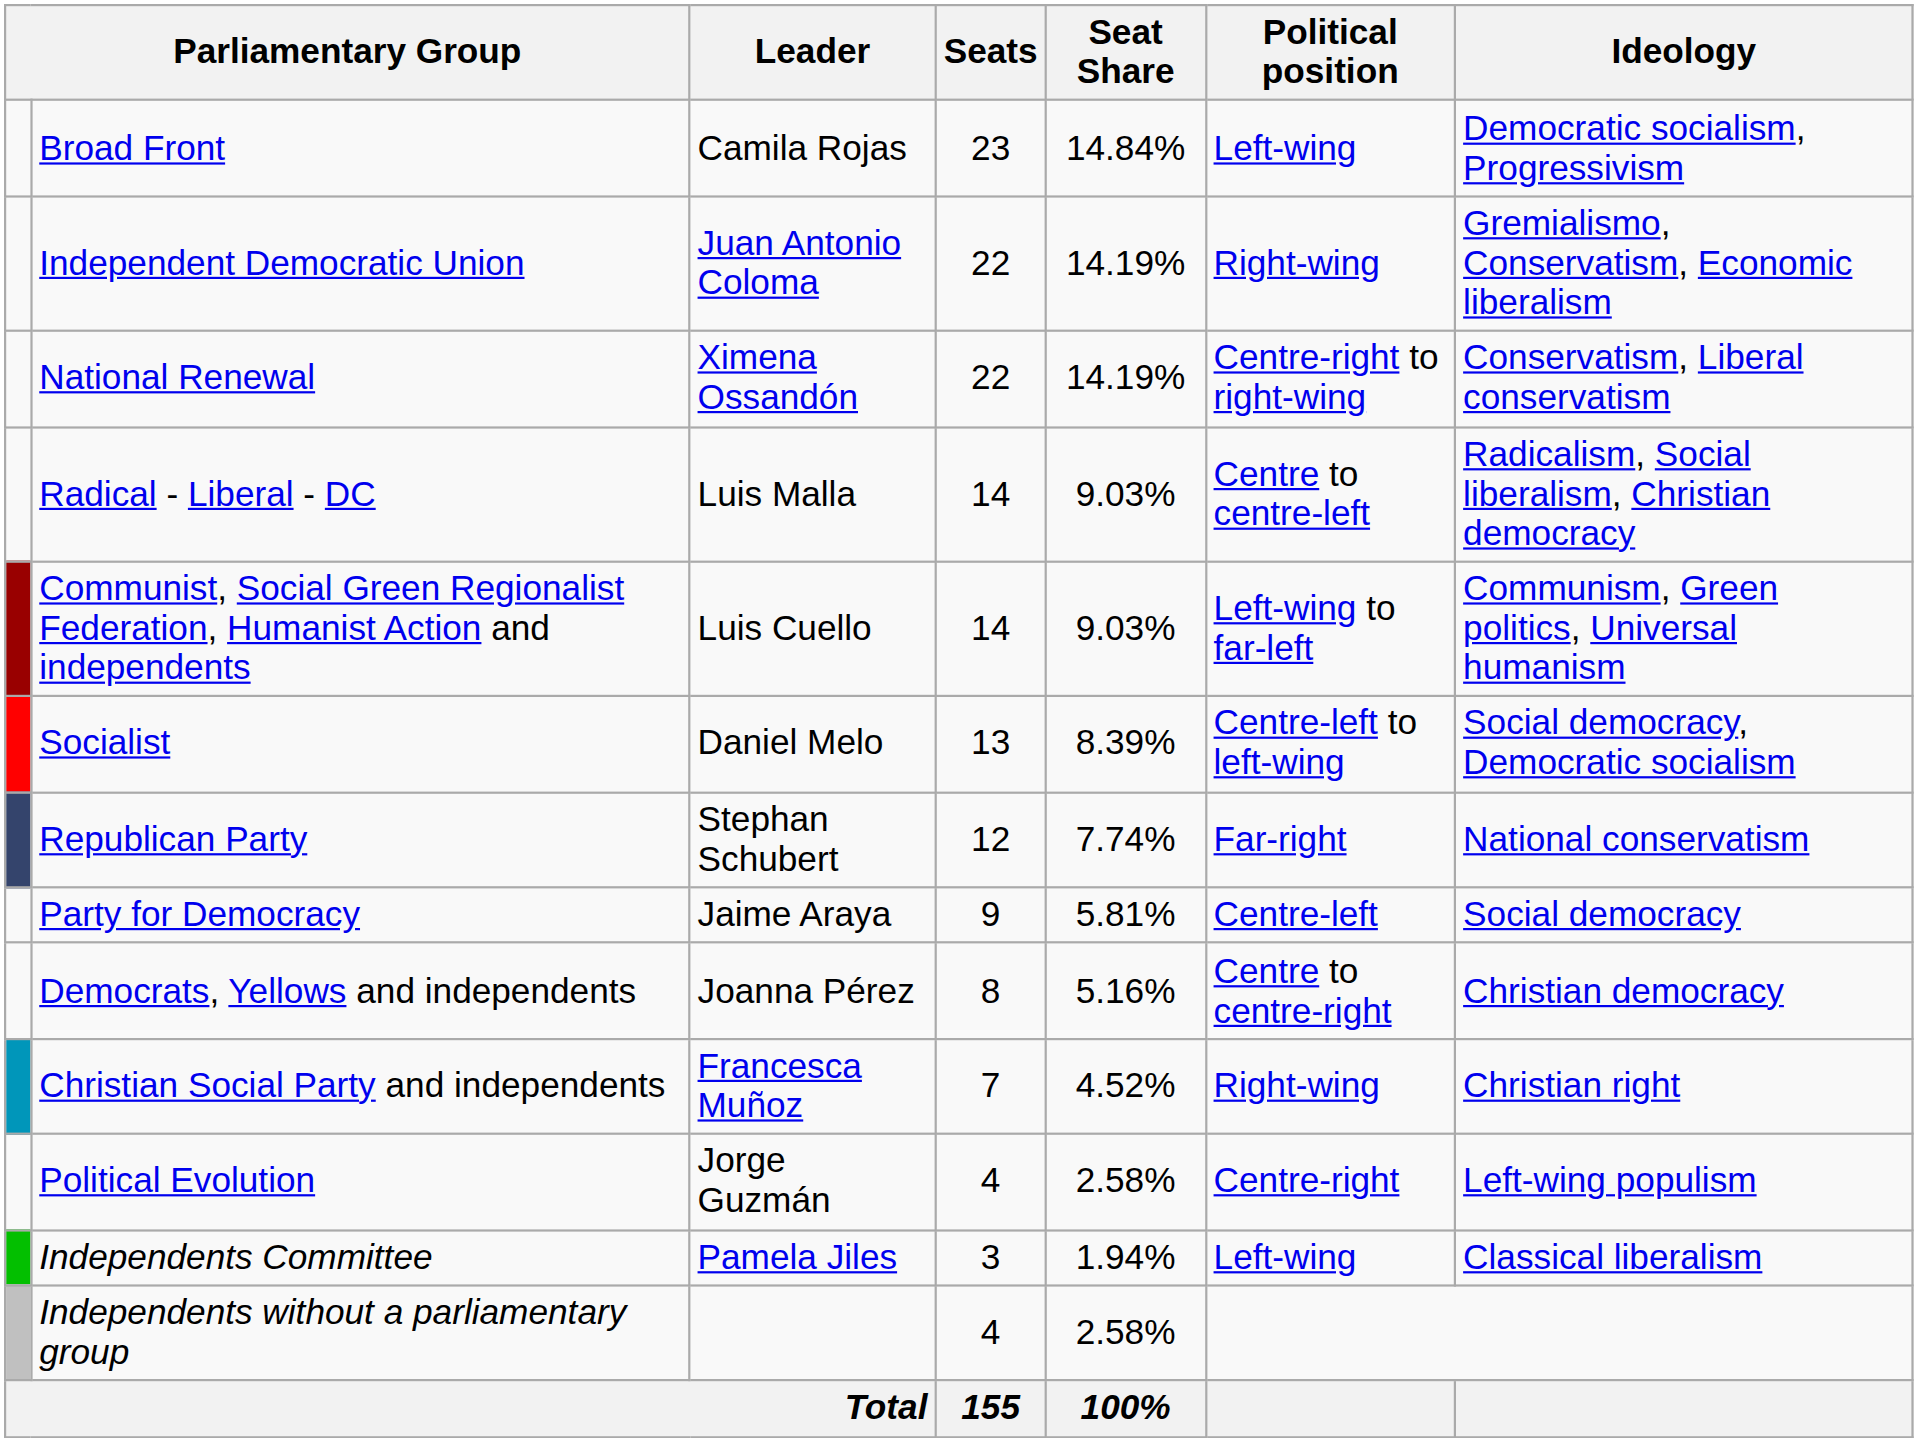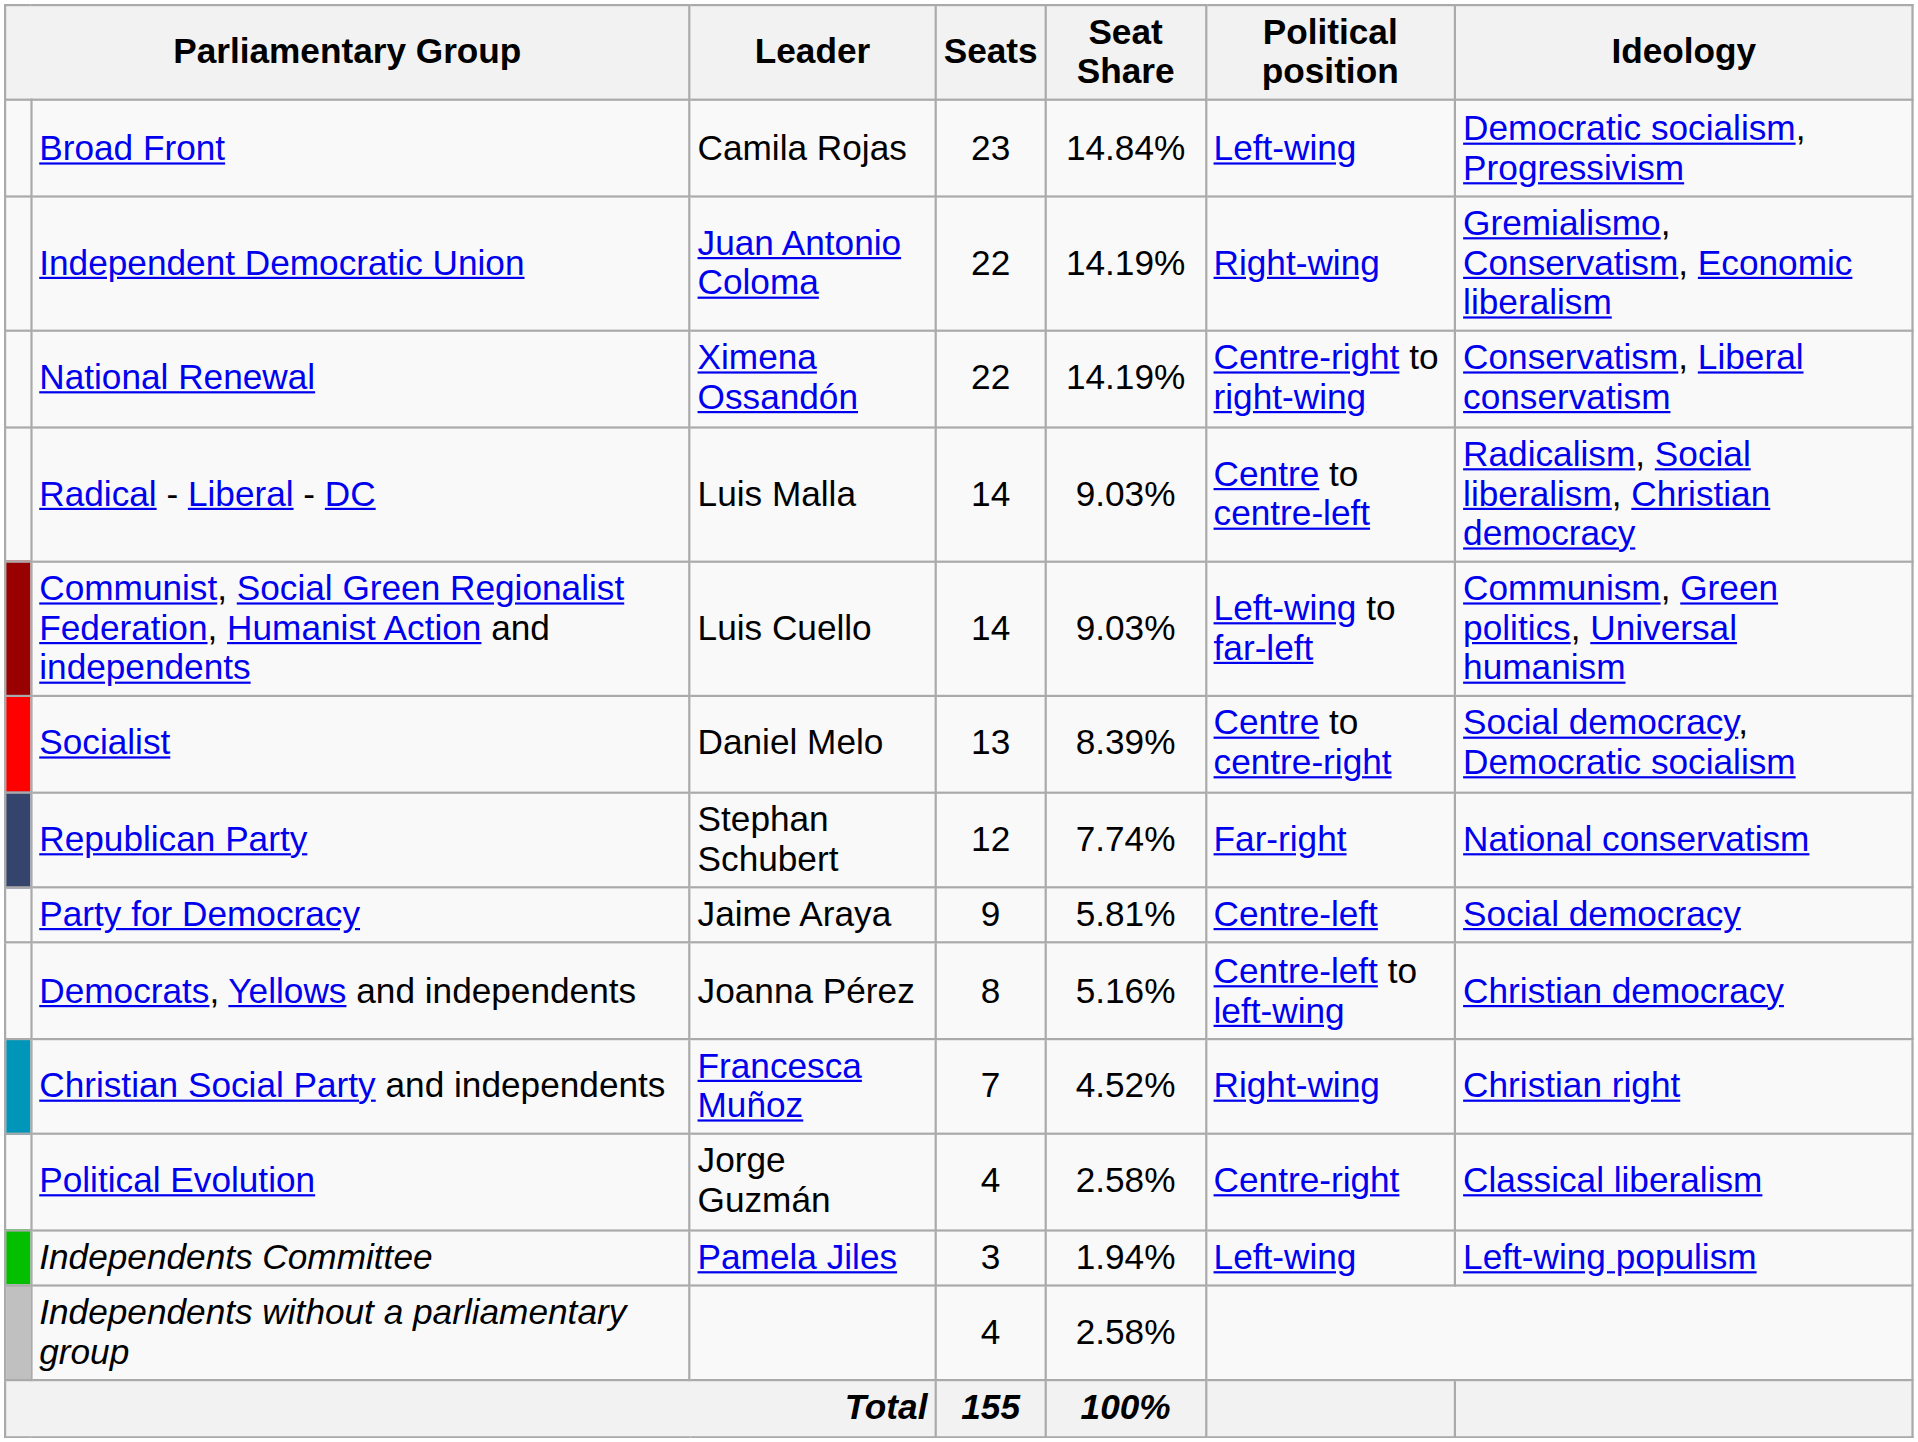(1315, 743) Centre-left to left-wing -> (1303, 743) Centre to centre-right
(1303, 990) Centre to centre-right -> (1315, 990) Centre-left to left-wing
(1610, 1181) Left-wing populism -> (1613, 1181) Classical liberalism
(1613, 1256) Classical liberalism -> (1610, 1256) Left-wing populism
